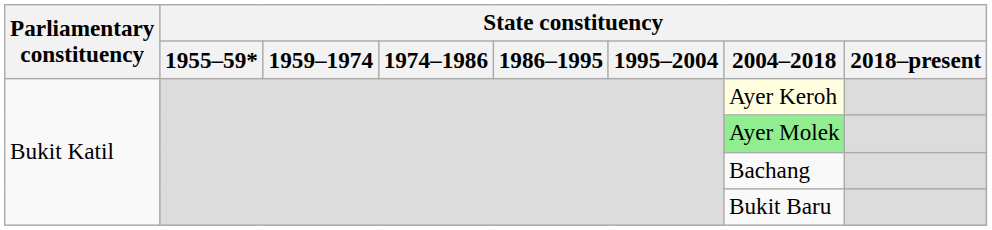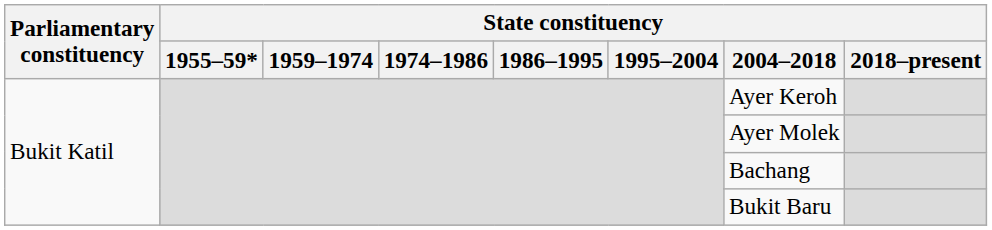(783, 96) lightyellow background -> (783, 96) no background
(784, 133) lightgreen background -> (784, 133) no background
